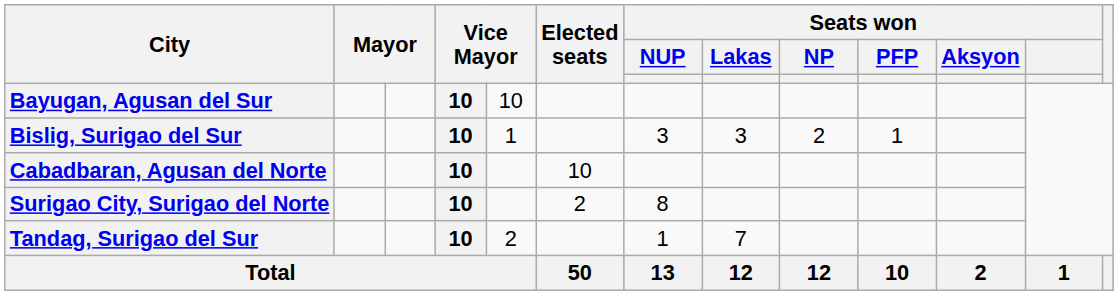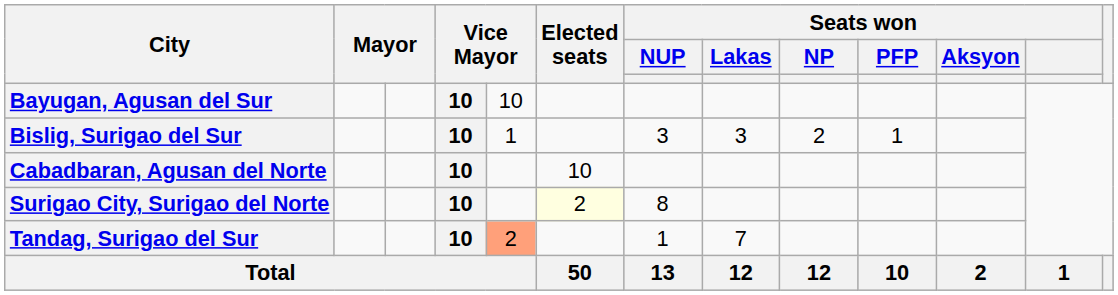(580, 204) no background -> (580, 204) lightyellow background
(511, 239) no background -> (511, 239) lightsalmon background
